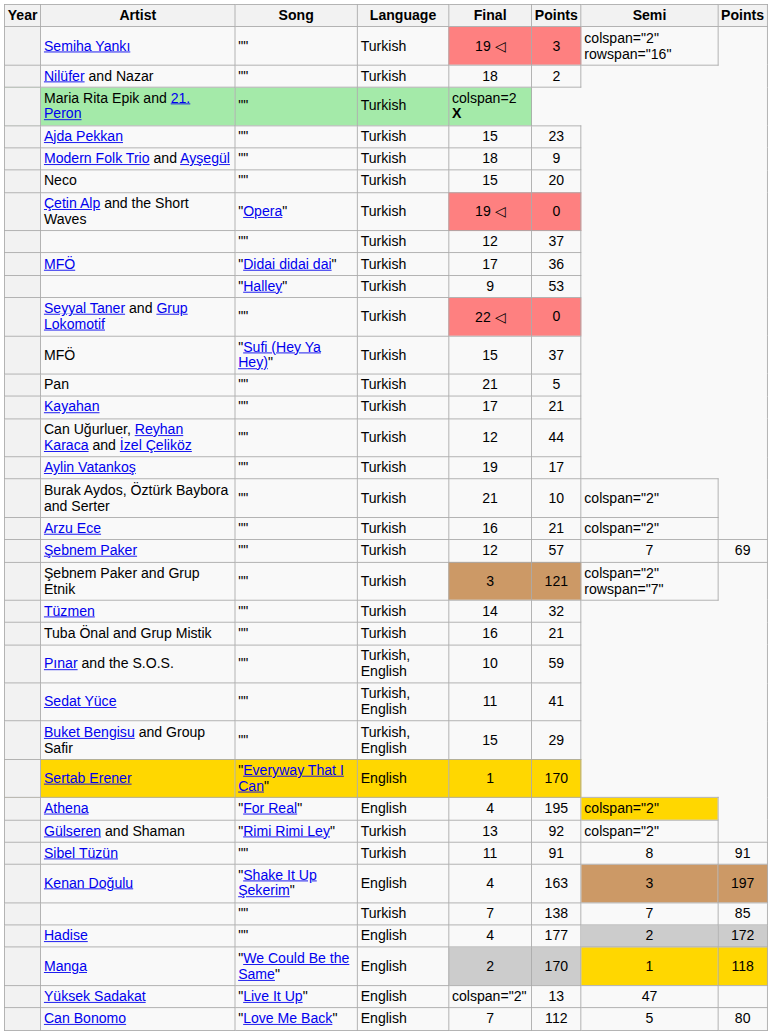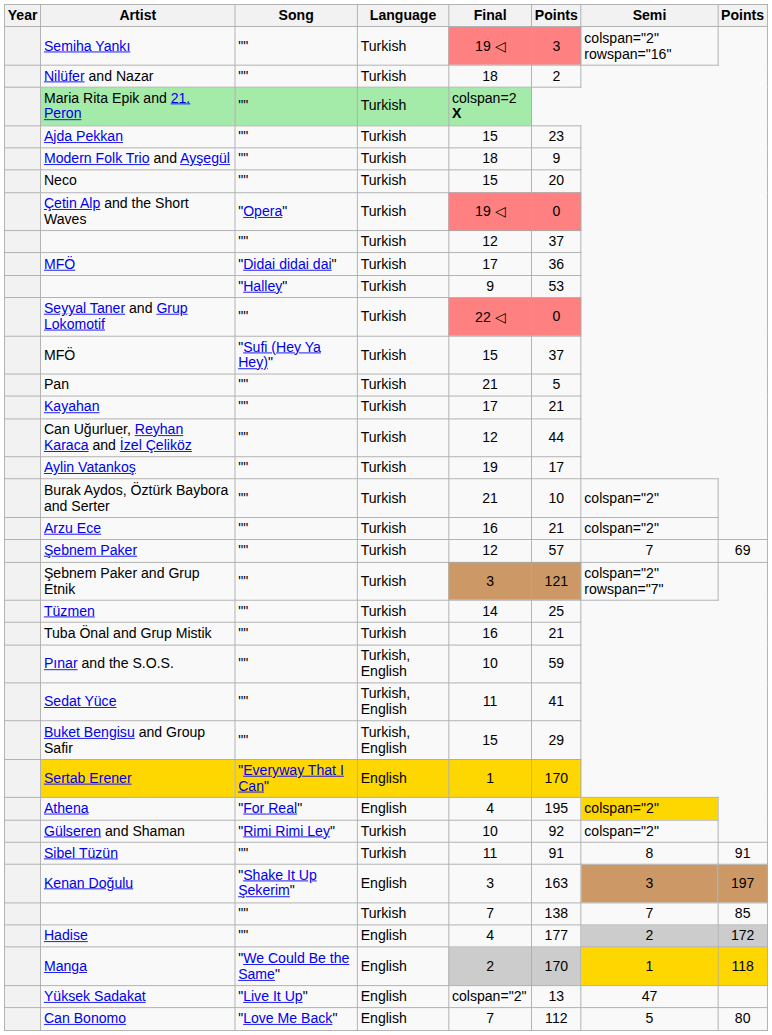(556, 611) 32 -> (556, 611) 25
(490, 830) 13 -> (490, 830) 10
(490, 883) 4 -> (490, 883) 3
